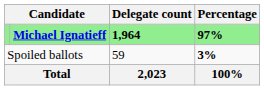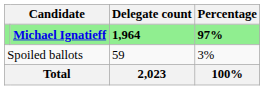(207, 54) bold -> (206, 54) normal
